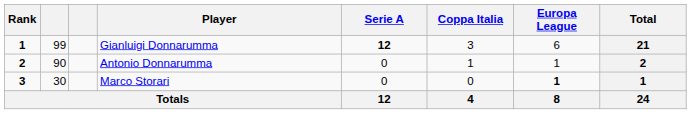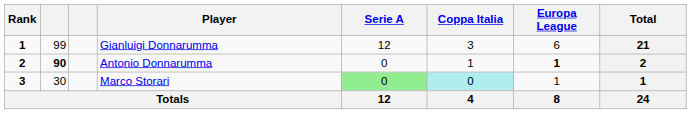(384, 44) bold -> (384, 44) normal
(60, 63) normal -> (60, 63) bold
(557, 63) normal -> (557, 63) bold
(384, 81) no background -> (384, 81) lightgreen background
(470, 81) no background -> (470, 81) paleturquoise background
(557, 81) bold -> (557, 81) normal
